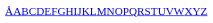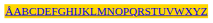(106, 11) no background -> (106, 11) gold background
